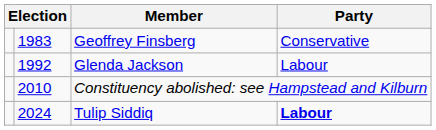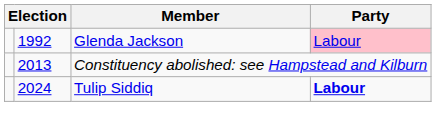- row: (135, 40)
(304, 64) no background -> (337, 40) pink background
(35, 88) 2010 -> (35, 64) 2013
